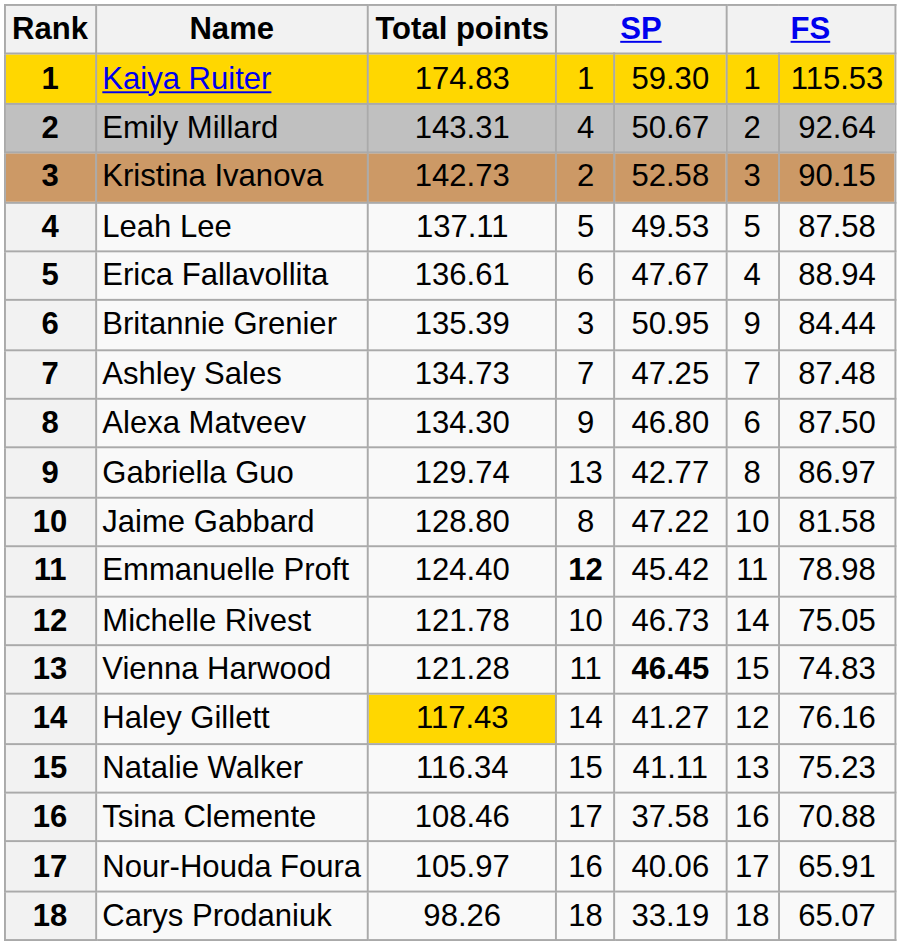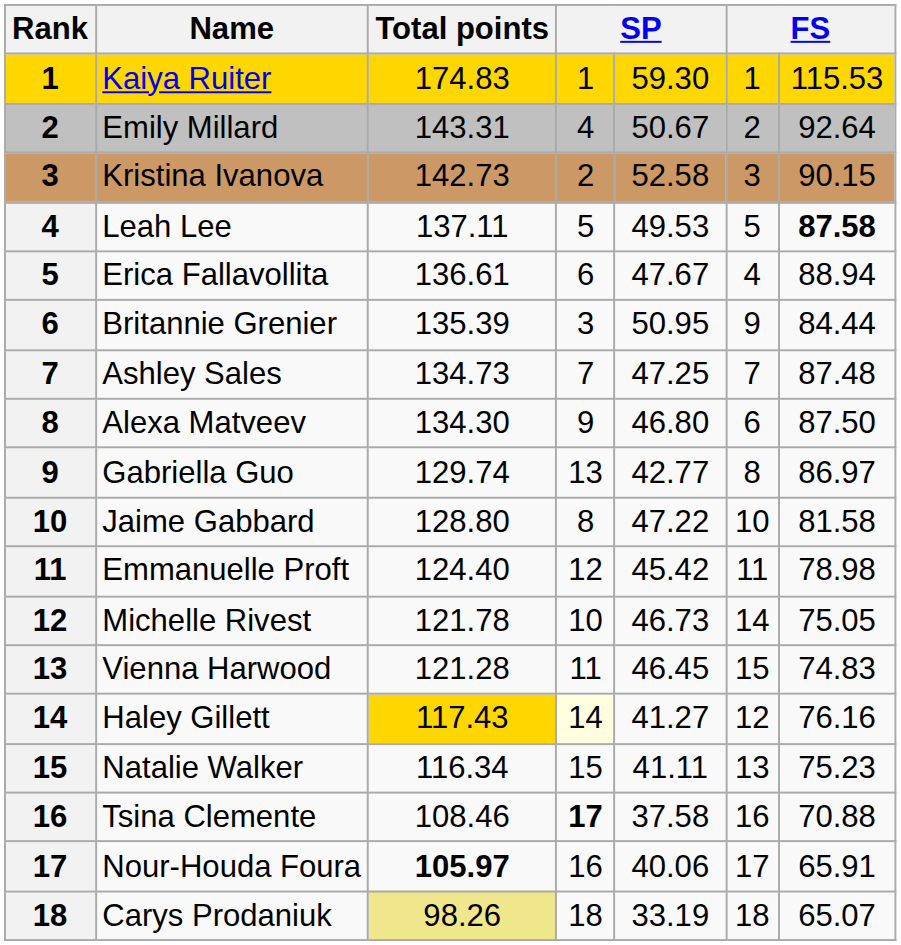(837, 226) normal -> (837, 226) bold
(586, 570) bold -> (586, 570) normal
(670, 669) bold -> (670, 669) normal
(586, 718) no background -> (586, 718) lightyellow background
(586, 816) normal -> (586, 816) bold
(462, 865) normal -> (462, 865) bold
(462, 915) no background -> (462, 915) khaki background
